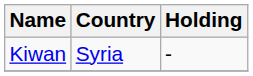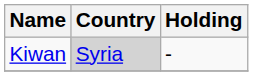(99, 53) no background -> (99, 53) lightgrey background
